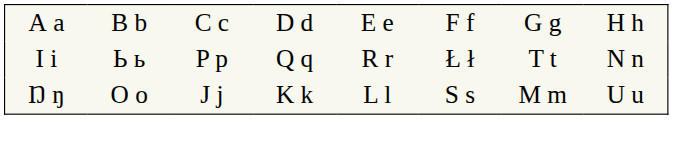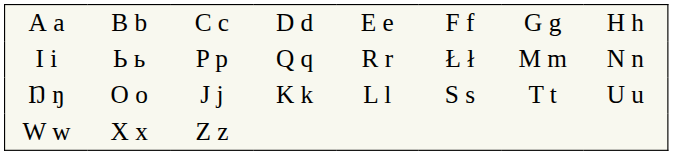(543, 59) T t -> (543, 59) M m
(543, 95) M m -> (543, 95) T t
+ row: (46, 131)
